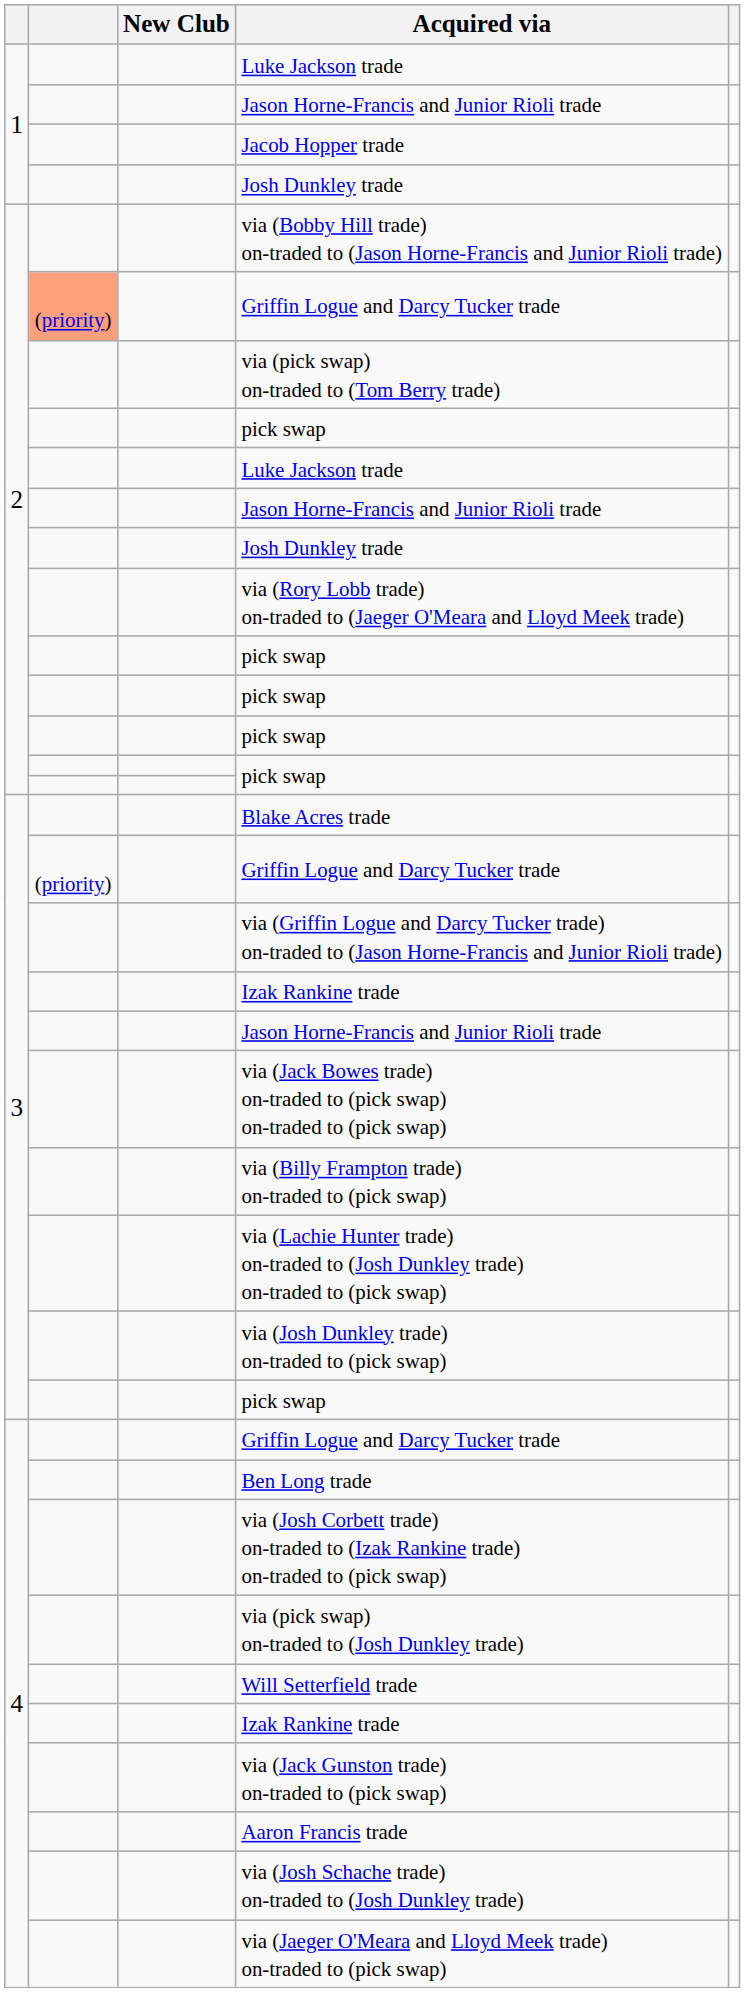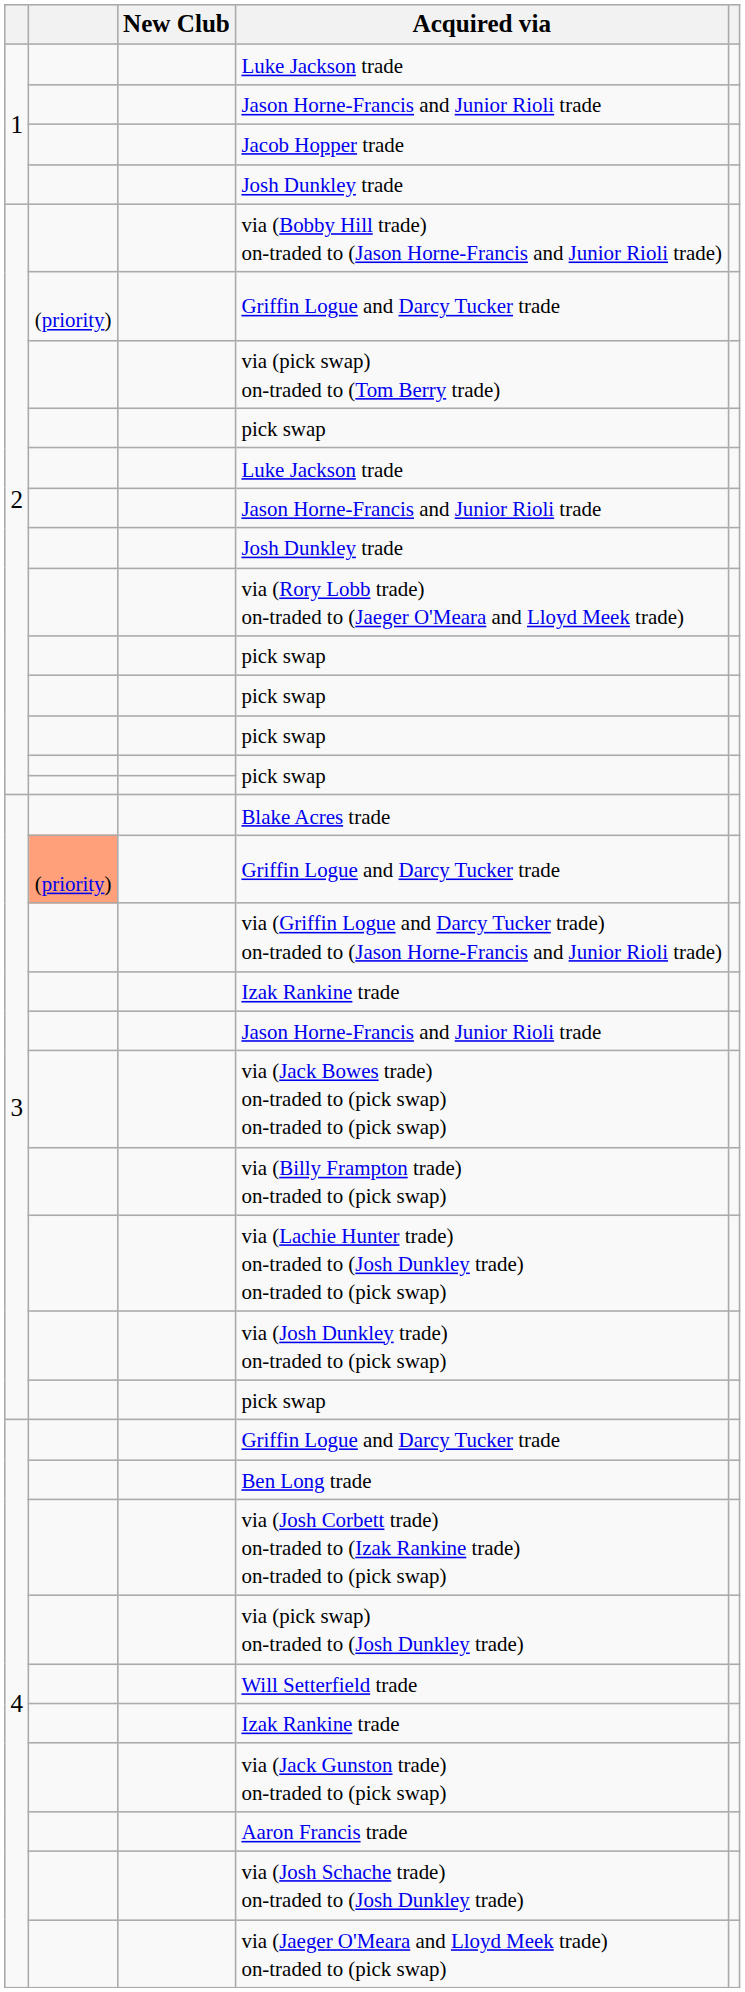(73, 321) lightsalmon background -> (73, 321) no background
(73, 884) no background -> (73, 884) lightsalmon background
